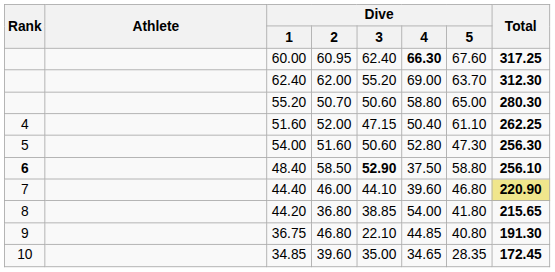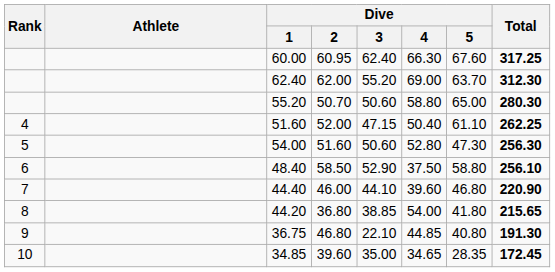(424, 59) bold -> (424, 59) normal
(25, 168) bold -> (25, 168) normal
(379, 168) bold -> (379, 168) normal
(521, 189) khaki background -> (521, 189) no background
